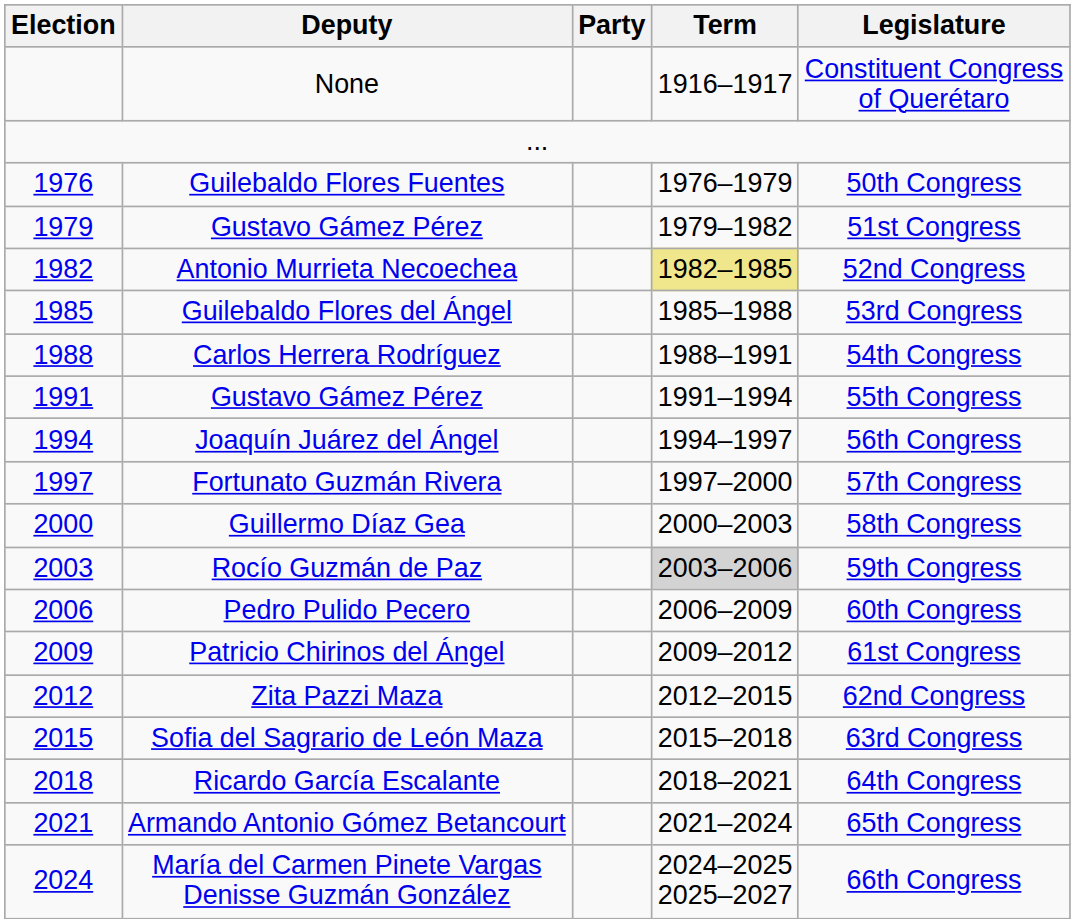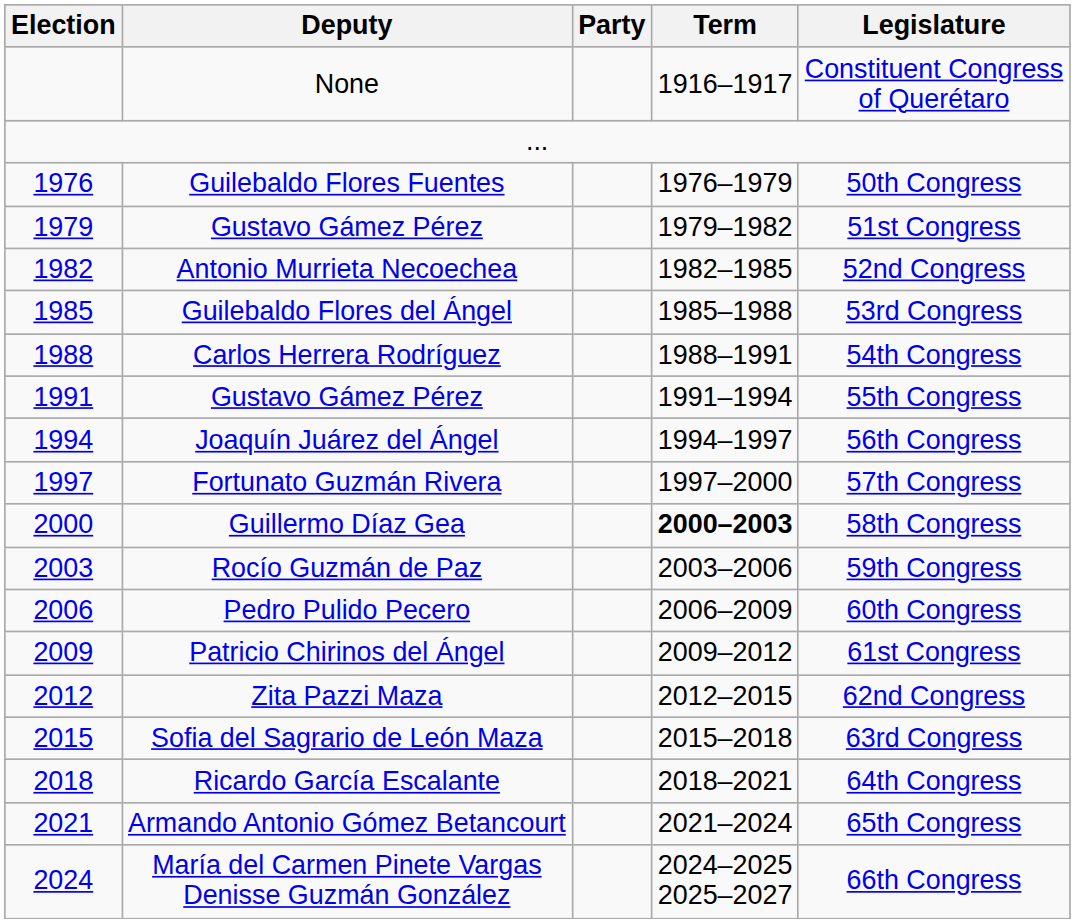(725, 269) khaki background -> (725, 269) no background
(725, 524) normal -> (725, 524) bold
(725, 567) lightgrey background -> (725, 567) no background
